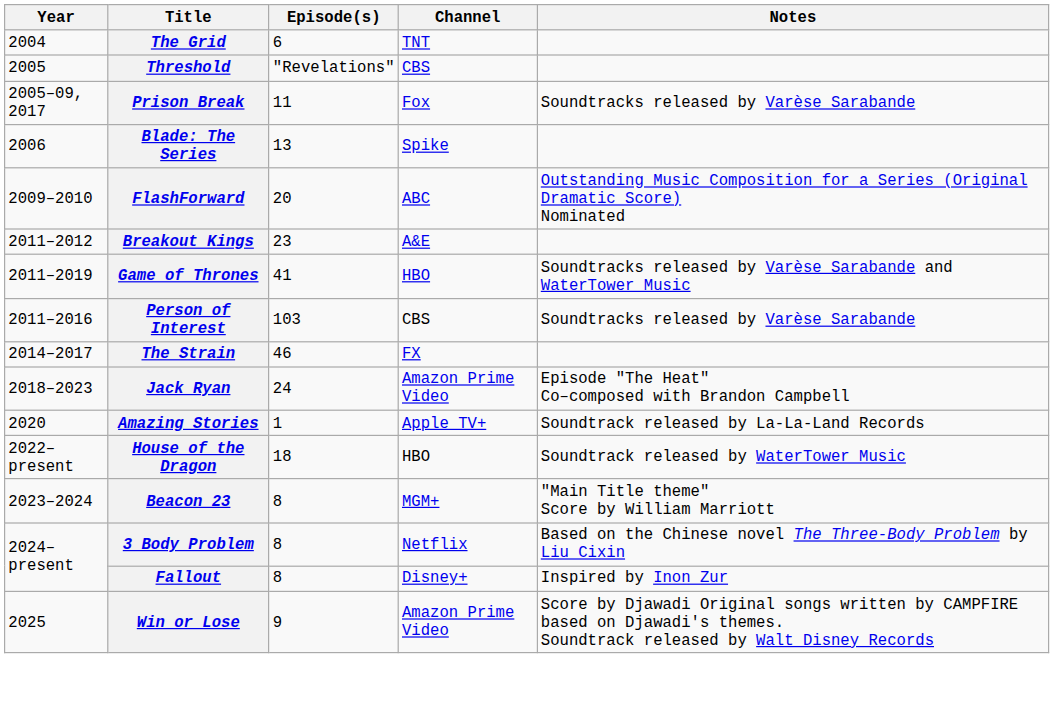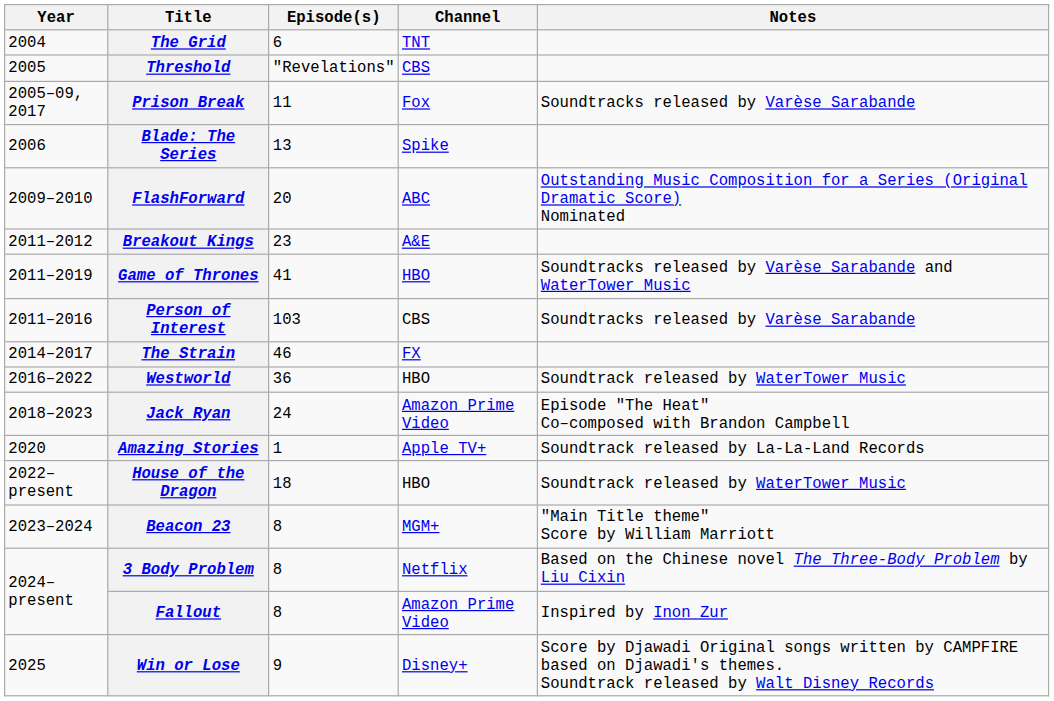+ row: (188, 380)
(435, 579) Disney+ -> (458, 613) Amazon Prime Video
(458, 622) Amazon Prime Video -> (435, 666) Disney+
